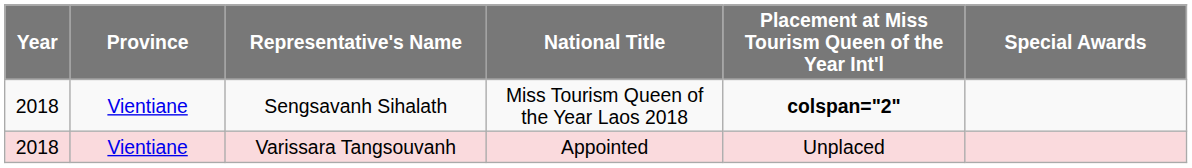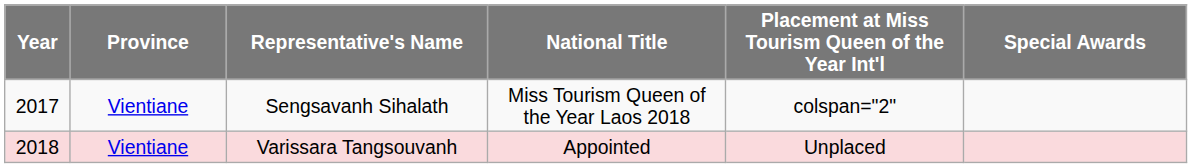(37, 106) 2018 -> (37, 106) 2017
(844, 106) bold -> (845, 106) normal
